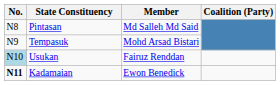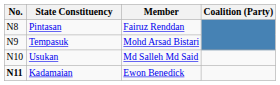(161, 27) Md Salleh Md Said -> (154, 27) Fairuz Renddan
(15, 57) lightblue background -> (15, 57) no background
(154, 57) Fairuz Renddan -> (161, 57) Md Salleh Md Said
